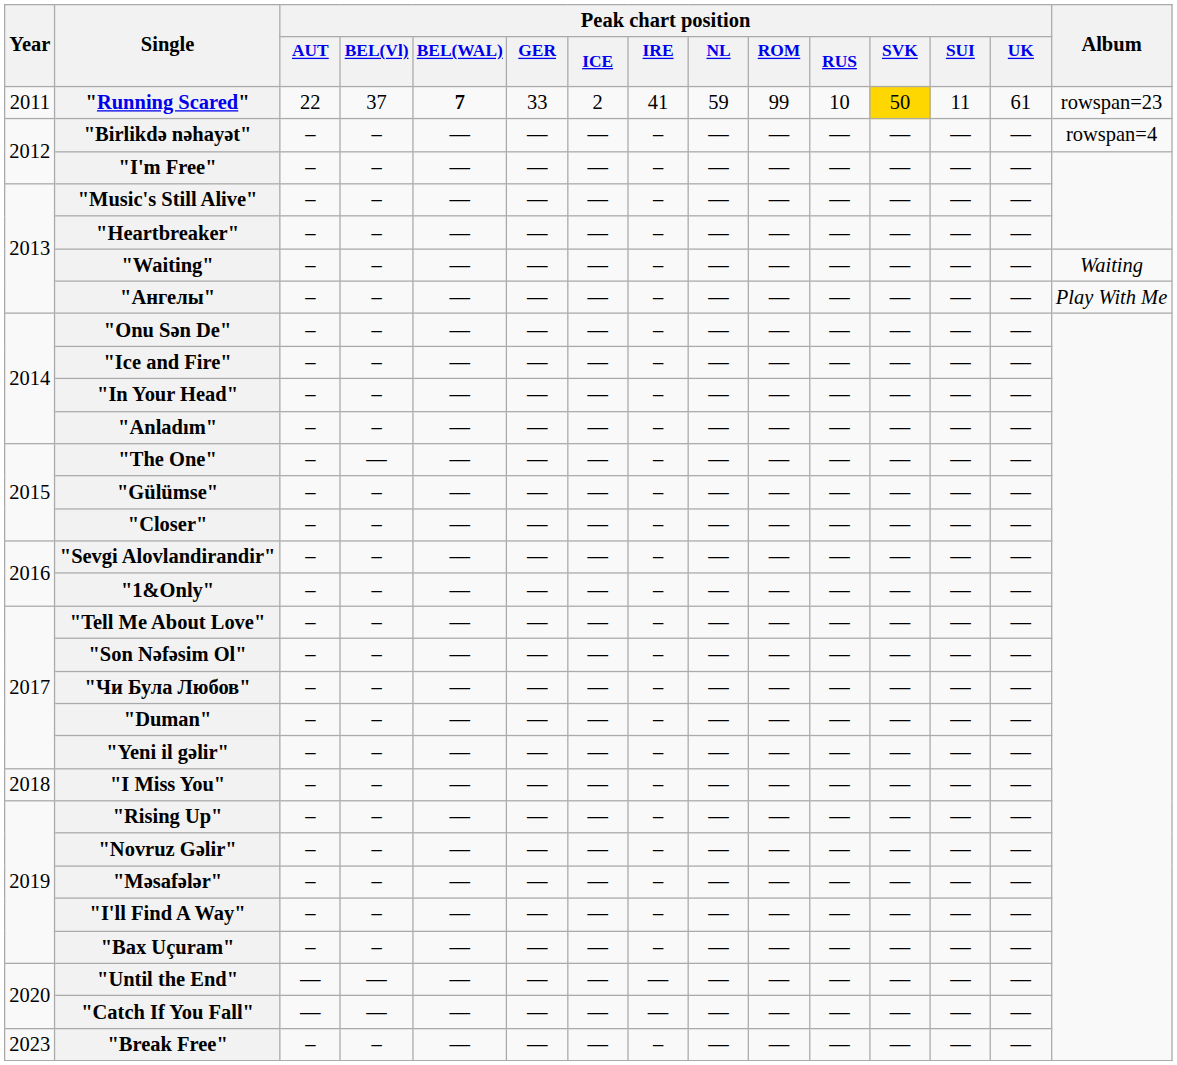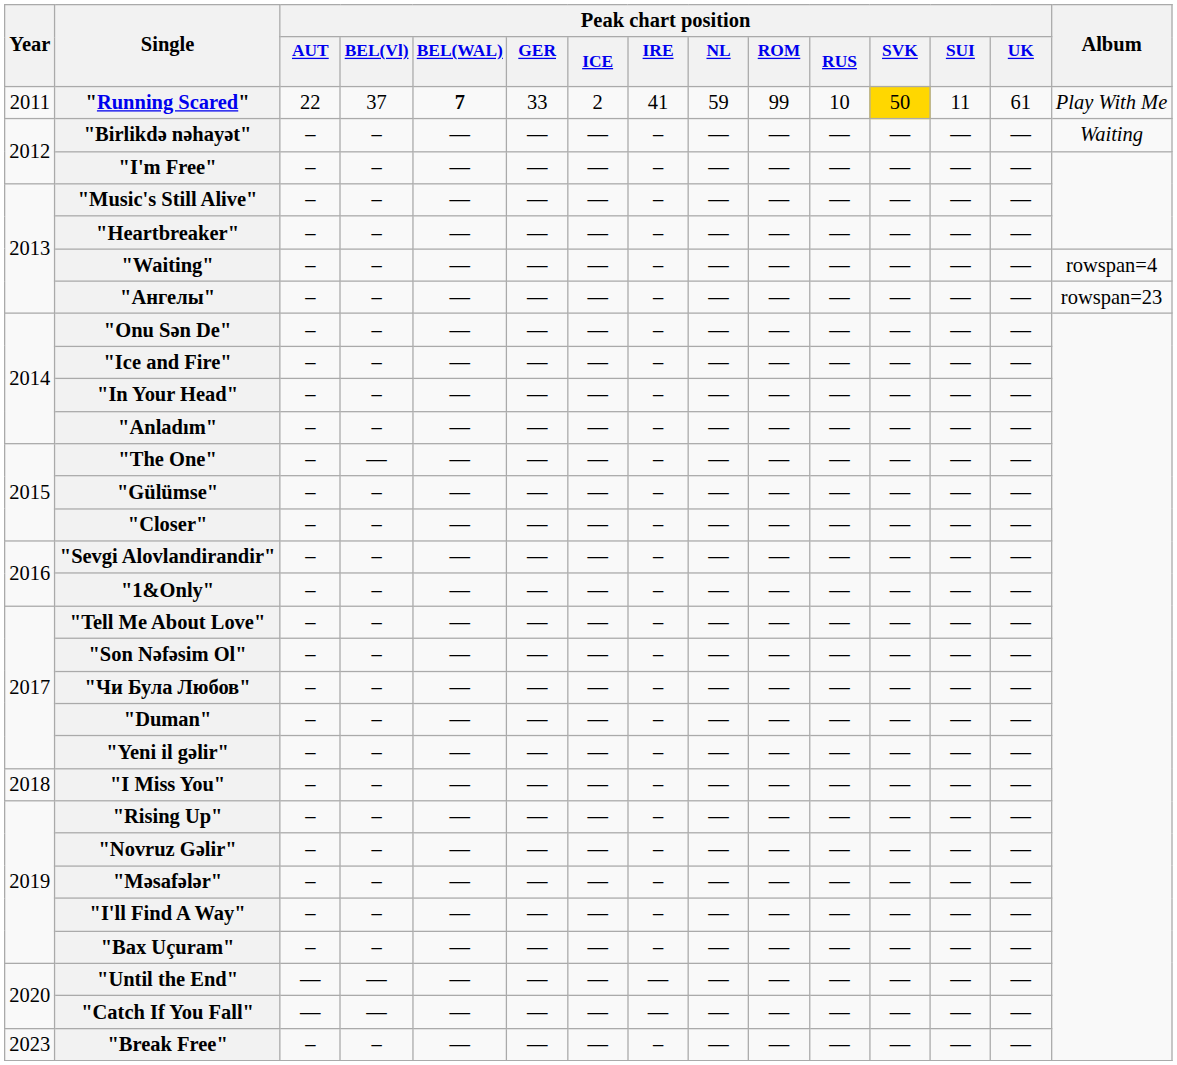(1112, 102) rowspan=23 -> (1112, 102) Play With Me
(1112, 134) rowspan=4 -> (1112, 134) Waiting
(1112, 264) Waiting -> (1112, 264) rowspan=4
(1112, 297) Play With Me -> (1112, 297) rowspan=23
